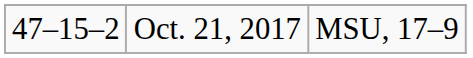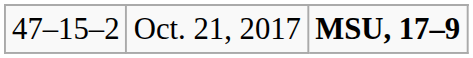(387, 28) normal -> (388, 28) bold
